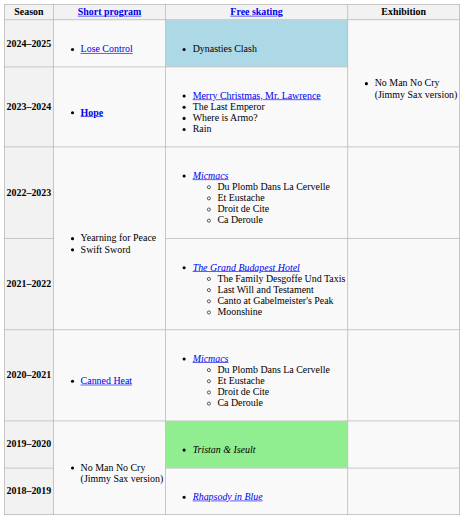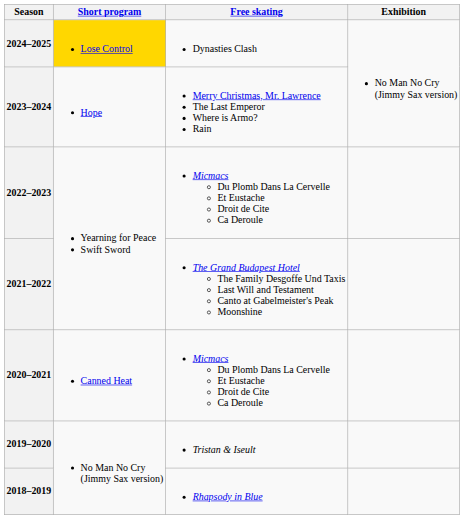(110, 49) no background -> (110, 49) gold background
(257, 49) lightblue background -> (257, 49) no background
(110, 112) bold -> (110, 112) normal
(257, 450) lightgreen background -> (257, 450) no background
